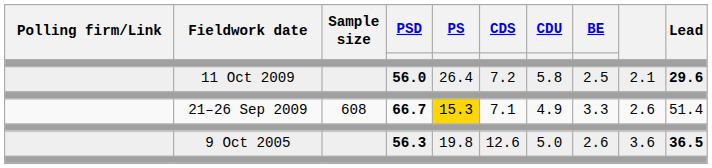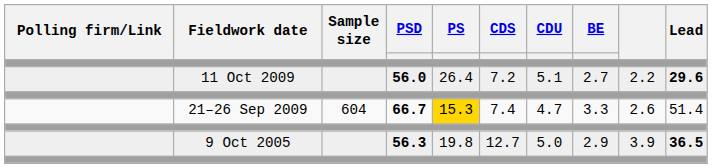(549, 79) 5.8 -> (549, 79) 5.1
(596, 79) 2.5 -> (596, 79) 2.7
(642, 79) 2.1 -> (642, 79) 2.2
(354, 112) 608 -> (354, 112) 604
(503, 112) 7.1 -> (503, 112) 7.4
(549, 112) 4.9 -> (549, 112) 4.7
(503, 144) 12.6 -> (503, 144) 12.7
(596, 144) 2.6 -> (596, 144) 2.9
(642, 144) 3.6 -> (642, 144) 3.9
